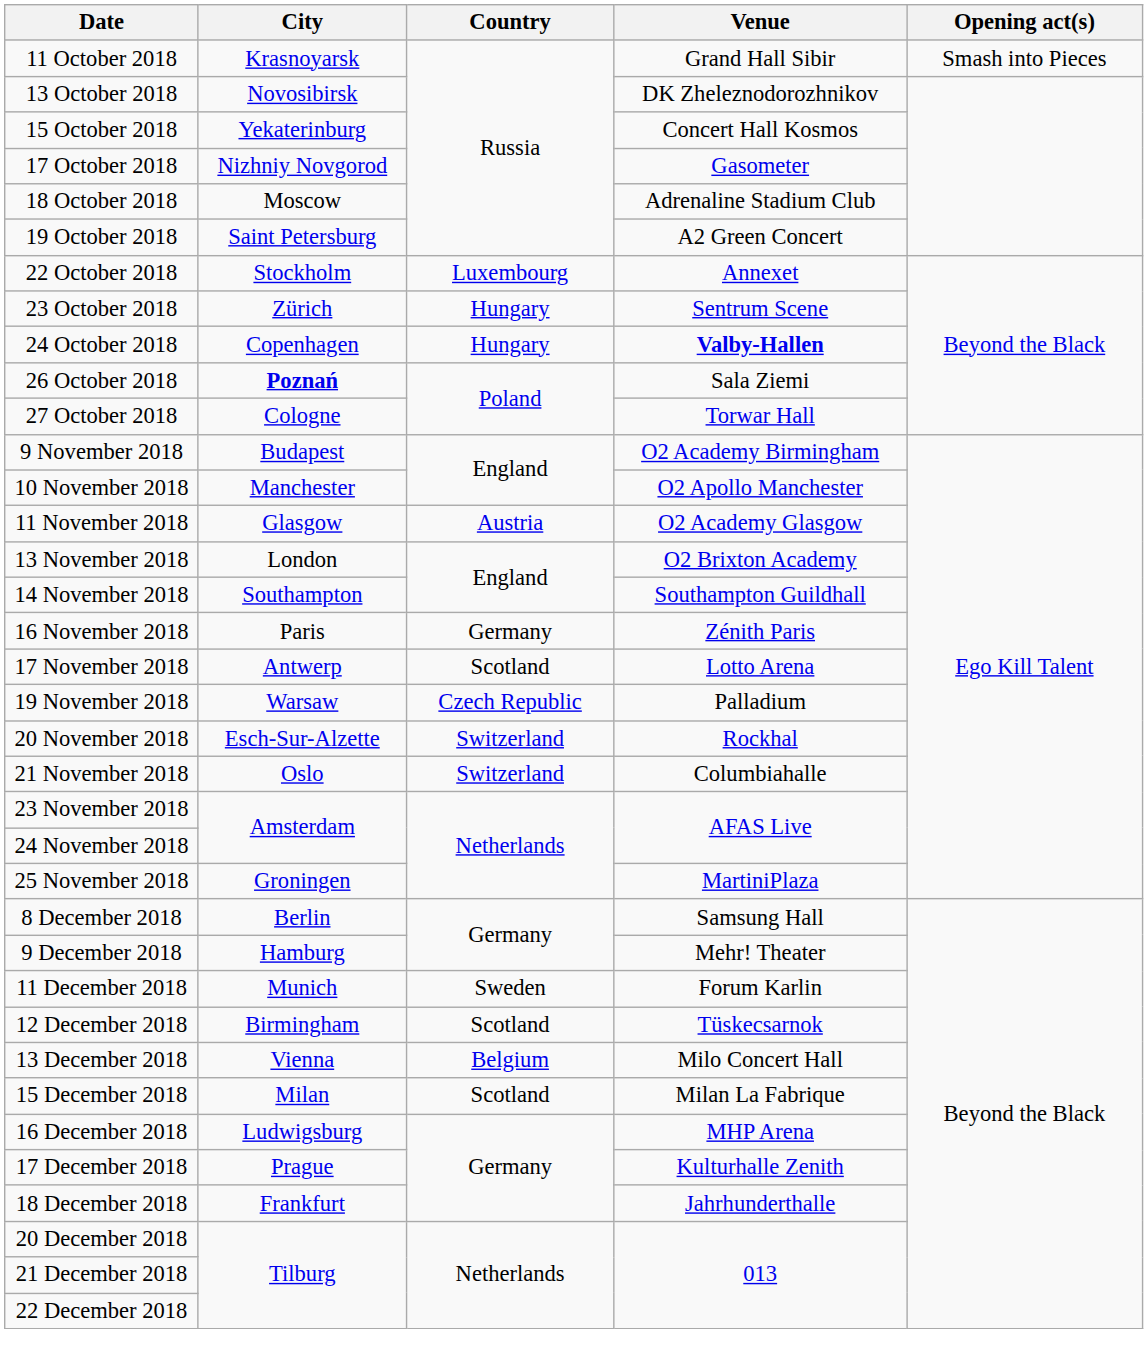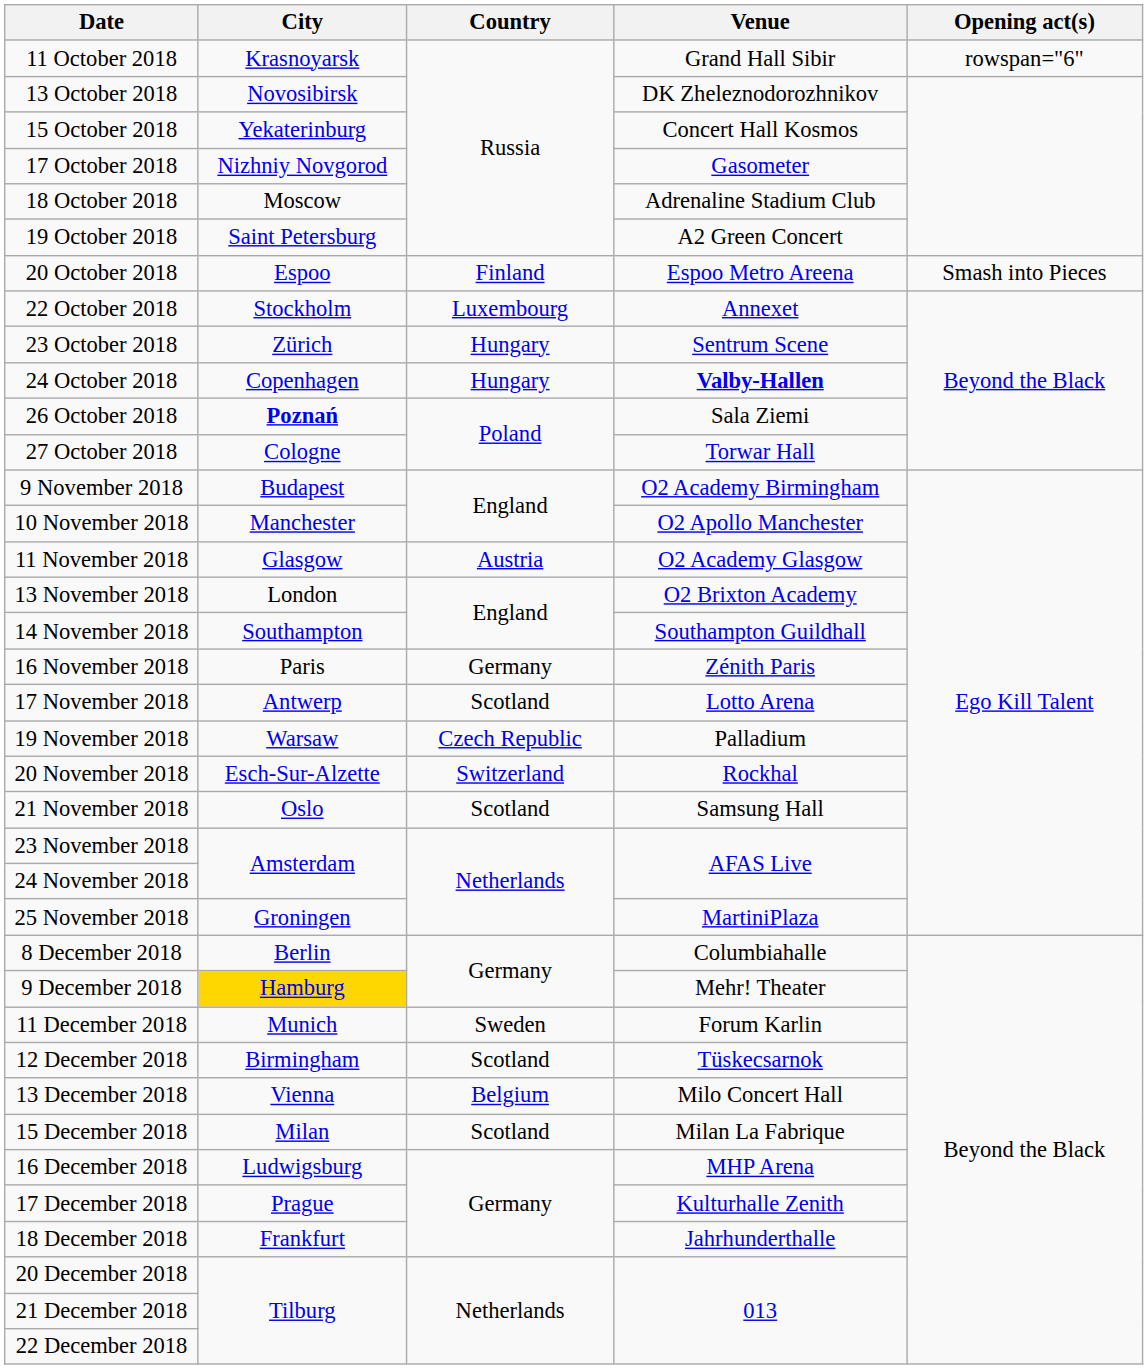(1024, 58) Smash into Pieces -> (1024, 58) rowspan="6"
+ row: (102, 272)
(510, 773) Switzerland -> (510, 809) Scotland
(760, 773) Columbiahalle -> (760, 809) Samsung Hall
(760, 916) Samsung Hall -> (760, 952) Columbiahalle
(302, 952) no background -> (302, 988) gold background
